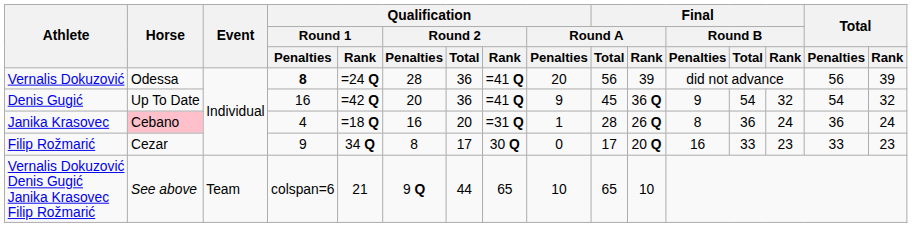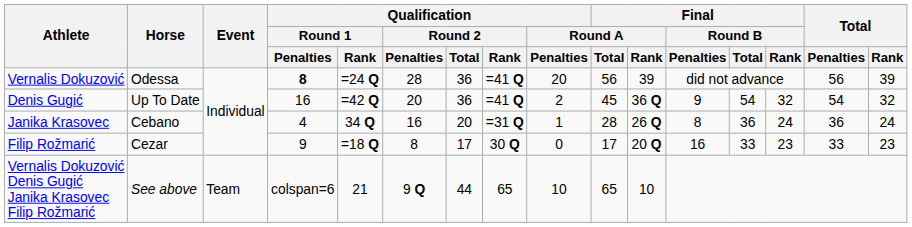(559, 101) 9 -> (559, 101) 2
(155, 123) pink background -> (155, 123) no background
(360, 123) =18 Q -> (360, 123) 34 Q
(360, 144) 34 Q -> (360, 144) =18 Q
